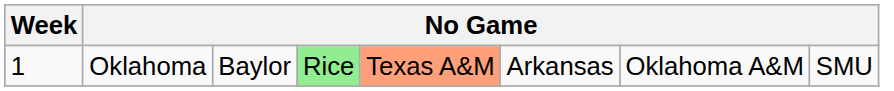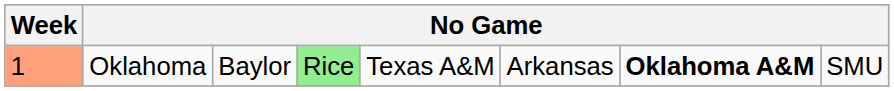(18, 66) no background -> (18, 66) lightsalmon background
(430, 66) lightsalmon background -> (430, 66) no background
(715, 66) normal -> (720, 66) bold
